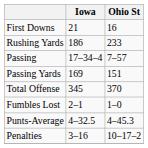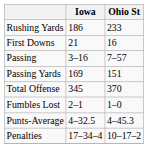rows swapped: (31, 27) <-> (35, 43)
(85, 58) 17–34–4 -> (78, 58) 3–16
(78, 136) 3–16 -> (85, 136) 17–34–4
